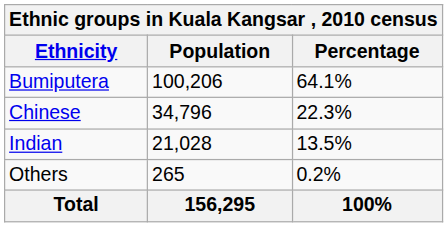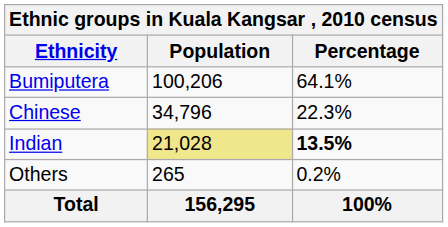(182, 143) no background -> (182, 143) khaki background
(324, 143) normal -> (324, 143) bold
